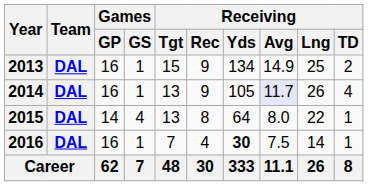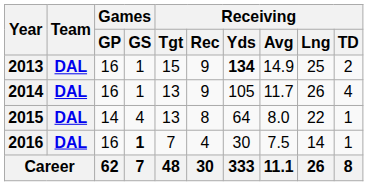(241, 67) normal -> (241, 67) bold
(279, 92) lavender background -> (279, 92) no background
(140, 142) normal -> (140, 142) bold
(241, 142) bold -> (241, 142) normal
